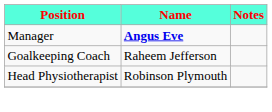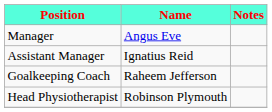(154, 35) bold -> (152, 35) normal
+ row: (56, 55)
